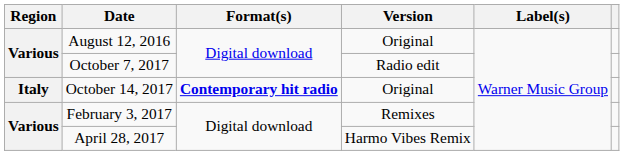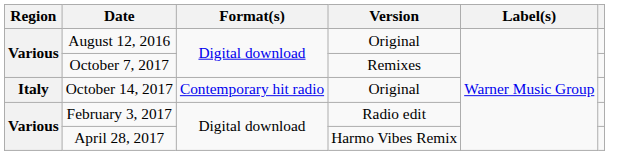(408, 65) Radio edit -> (394, 65) Remixes
(259, 89) bold -> (252, 89) normal
(408, 114) Remixes -> (394, 114) Radio edit
